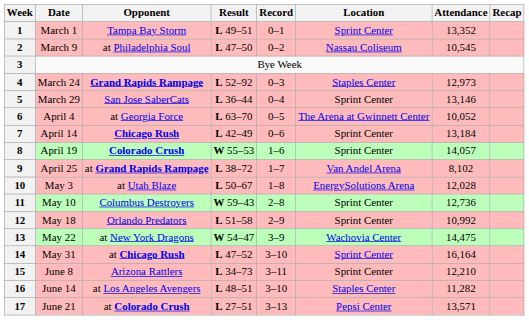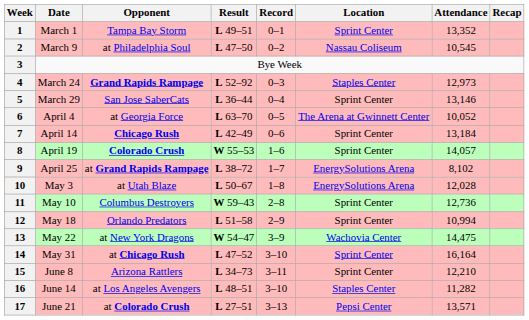(364, 168) Van Andel Arena -> (364, 168) EnergySolutions Arena
(461, 220) 10,992 -> (461, 220) 10,994
